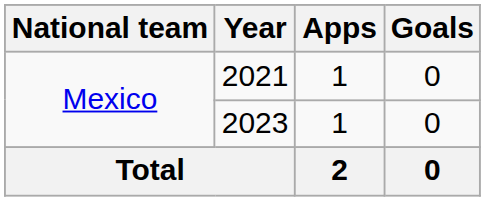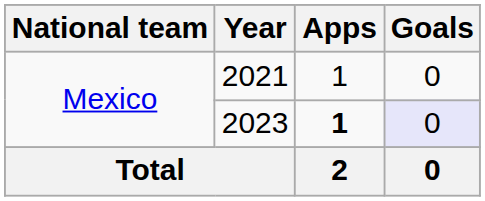(340, 123) normal -> (340, 123) bold
(432, 123) no background -> (432, 123) lavender background
